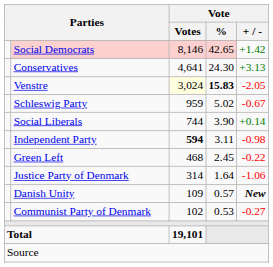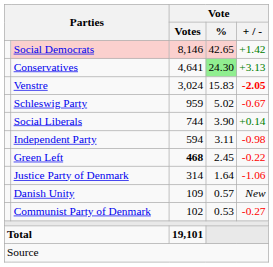(221, 67) no background -> (221, 67) lightgreen background
(190, 85) lightyellow background -> (190, 85) no background
(221, 85) bold -> (221, 85) normal
(254, 85) normal -> (254, 85) bold
(195, 139) bold -> (195, 139) normal
(195, 157) normal -> (195, 157) bold
(255, 193) bold -> (255, 193) normal
